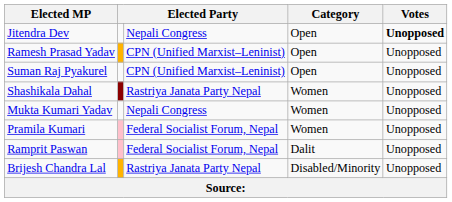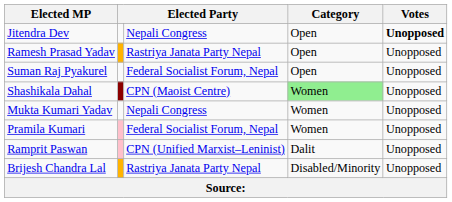(206, 52) CPN (Unified Marxist–Leninist) -> (194, 52) Rastriya Janata Party Nepal
(206, 71) CPN (Unified Marxist–Leninist) -> (202, 71) Federal Socialist Forum, Nepal
(194, 91) Rastriya Janata Party Nepal -> (178, 91) CPN (Maoist Centre)
(309, 91) no background -> (309, 91) lightgreen background
(202, 149) Federal Socialist Forum, Nepal -> (206, 149) CPN (Unified Marxist–Leninist)
